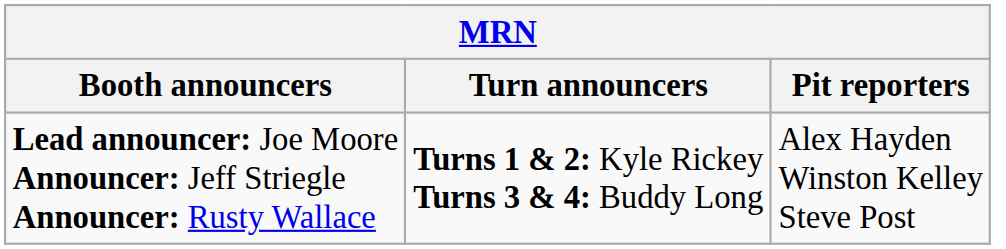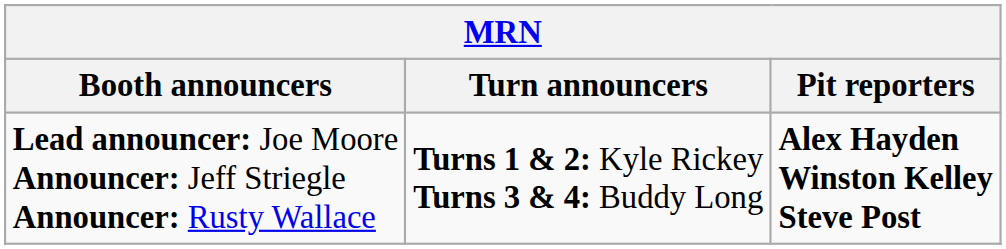(881, 178) normal -> (886, 178) bold
